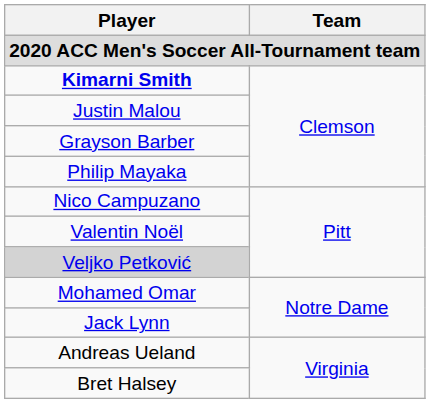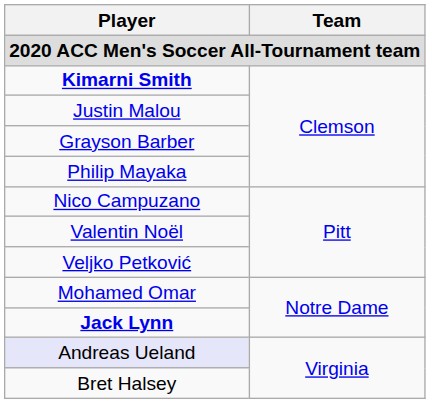(127, 262) lightgrey background -> (127, 262) no background
(127, 323) normal -> (127, 323) bold
(127, 353) no background -> (127, 353) lavender background
